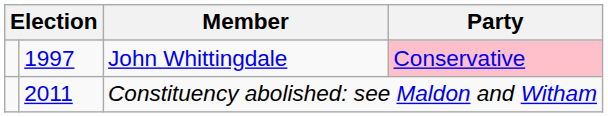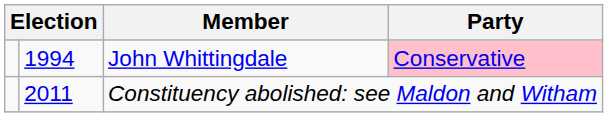(49, 58) 1997 -> (49, 58) 1994
